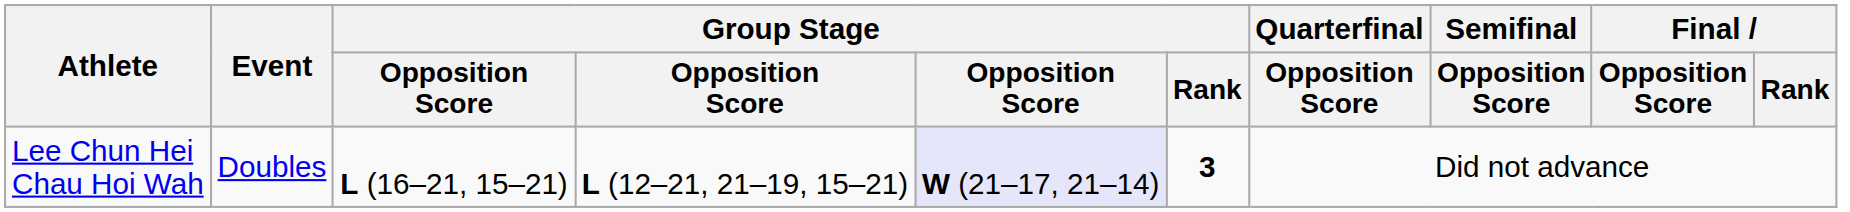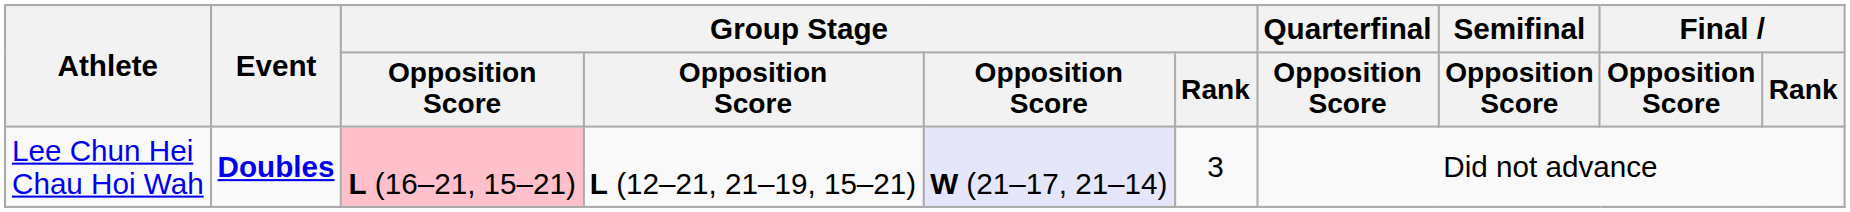(272, 167) normal -> (276, 167) bold
(454, 184) no background -> (462, 184) pink background
(1207, 167) bold -> (1215, 167) normal
